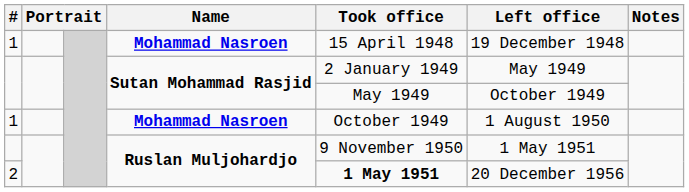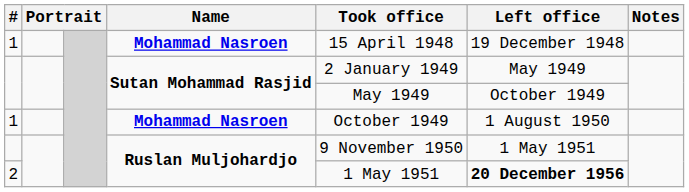(391, 174) bold -> (391, 174) normal
(547, 174) normal -> (547, 174) bold
